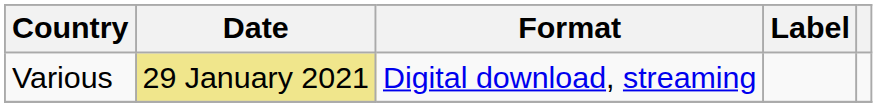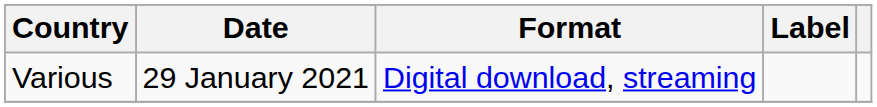(256, 76) khaki background -> (256, 76) no background
